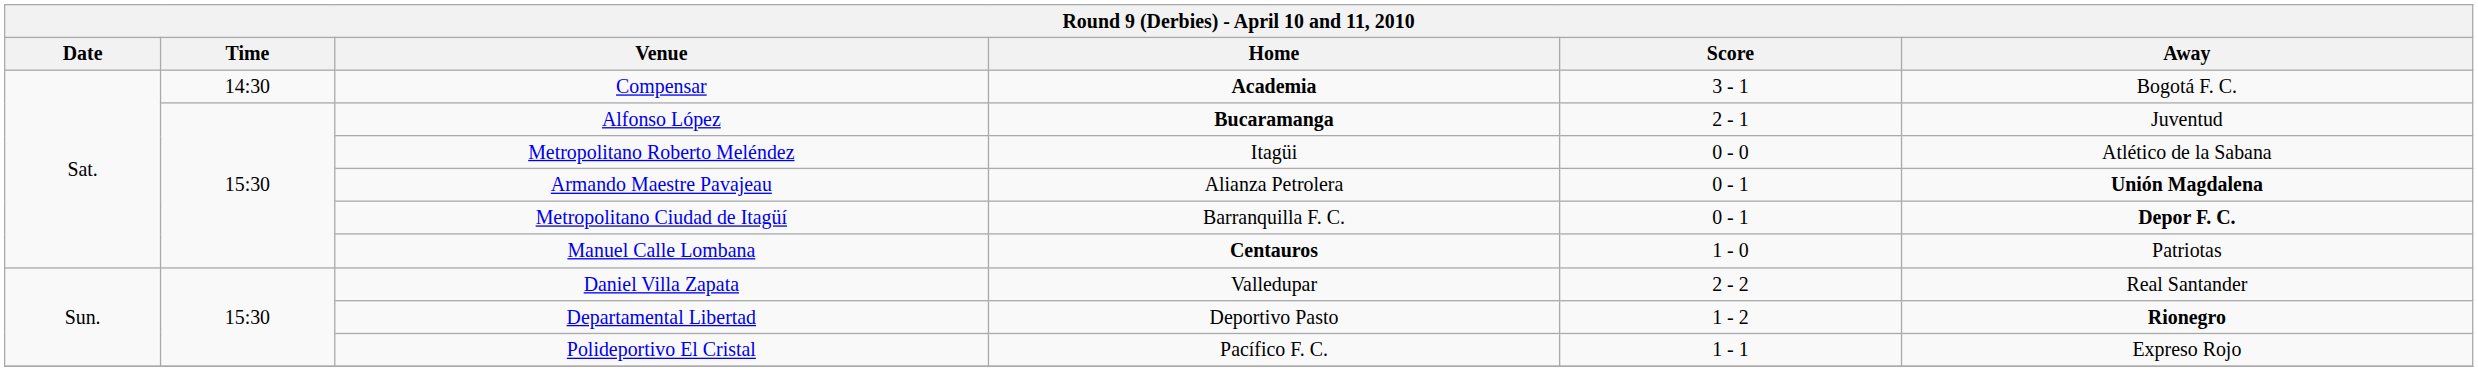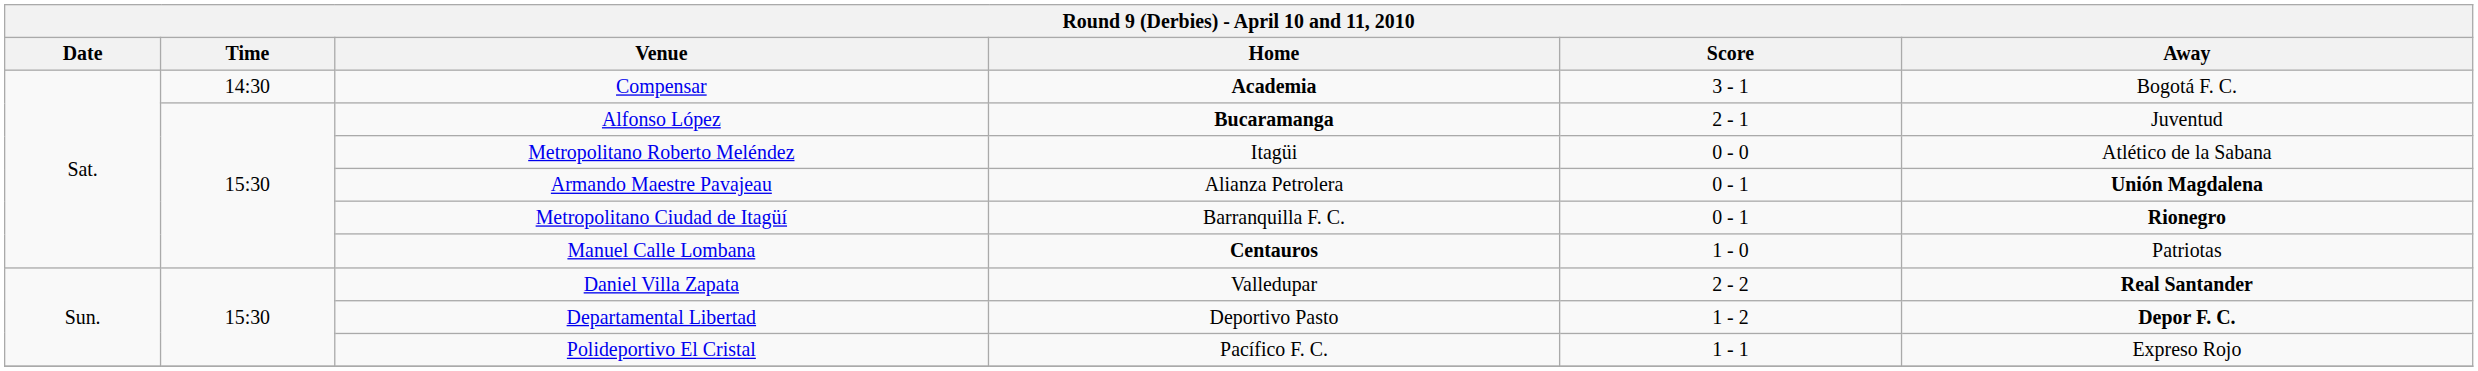(2187, 218) Depor F. C. -> (2187, 218) Rionegro
(2187, 283) normal -> (2187, 283) bold
(2187, 316) Rionegro -> (2187, 316) Depor F. C.
